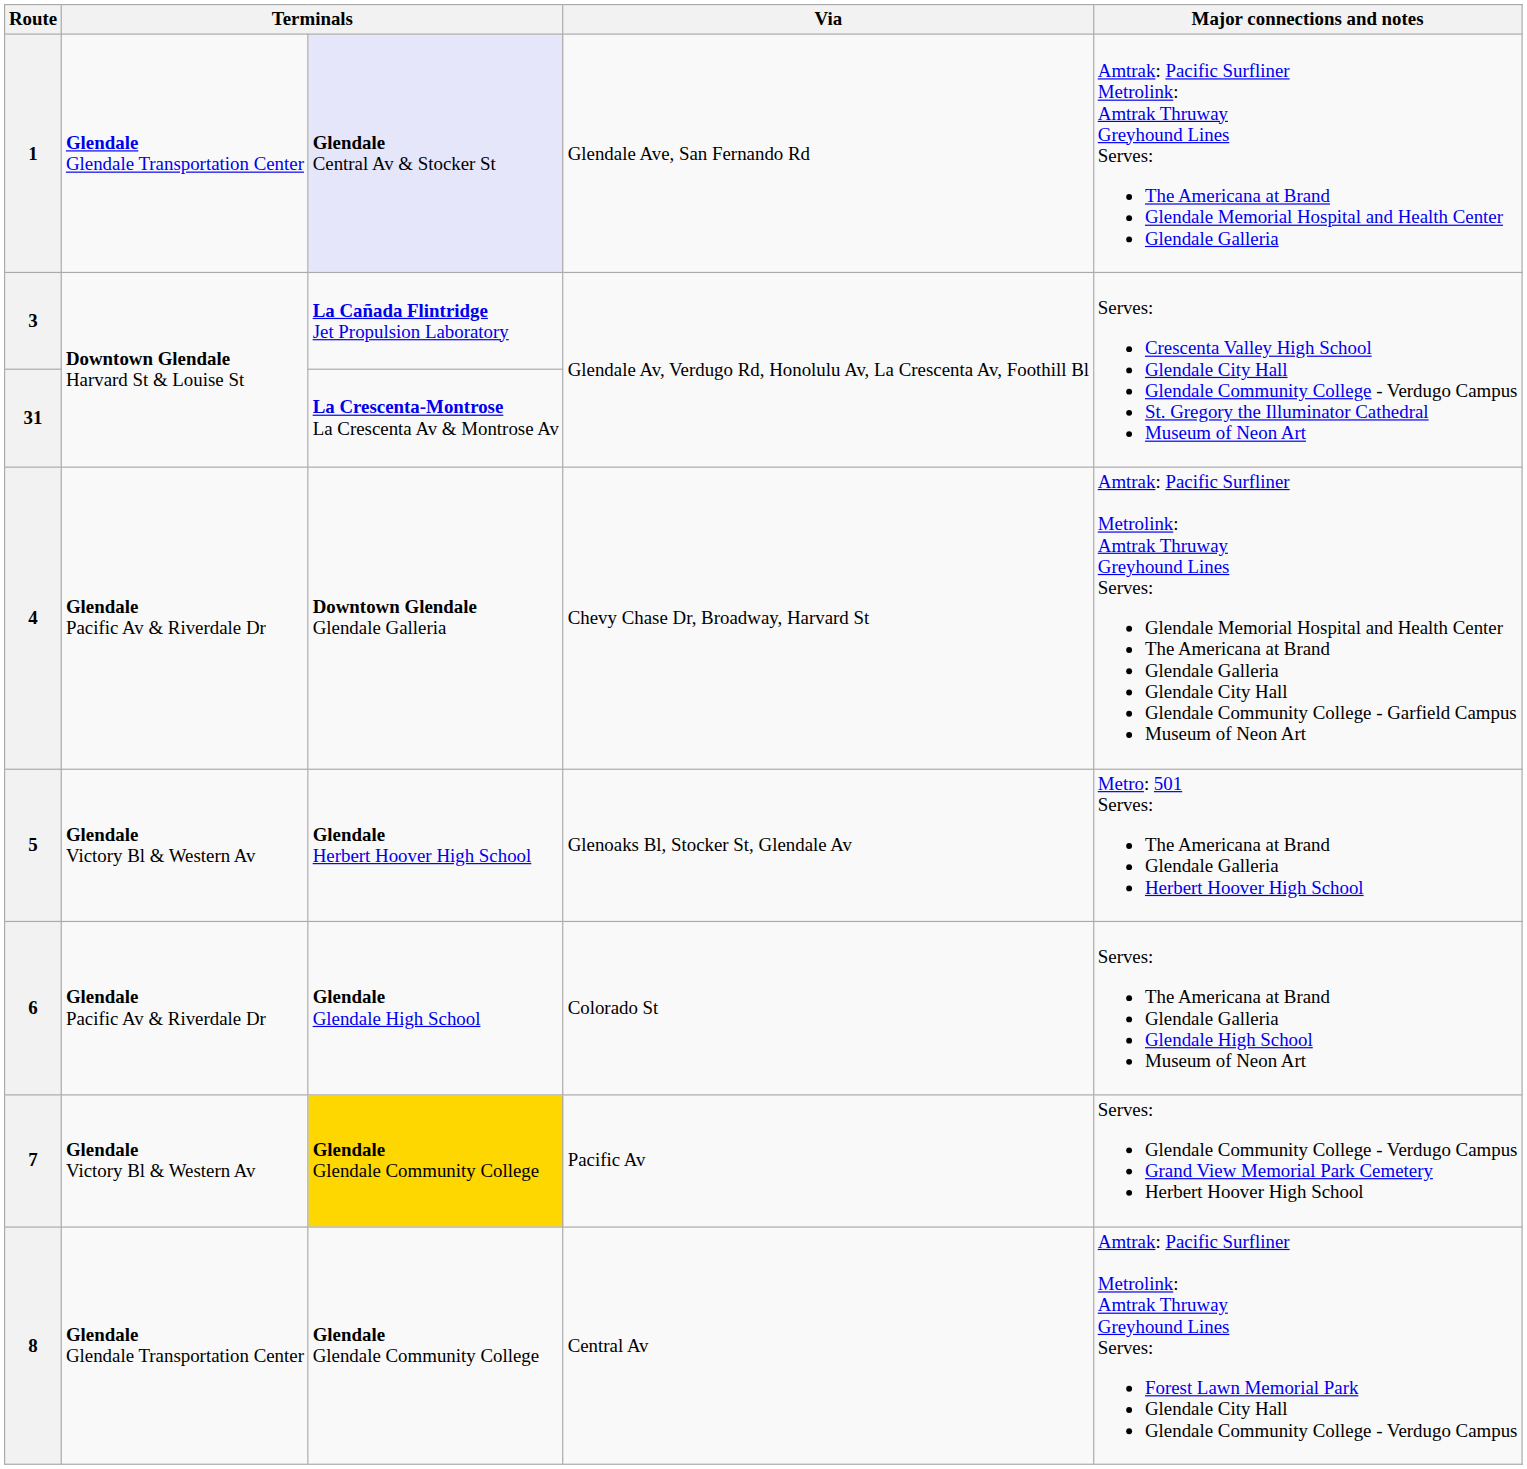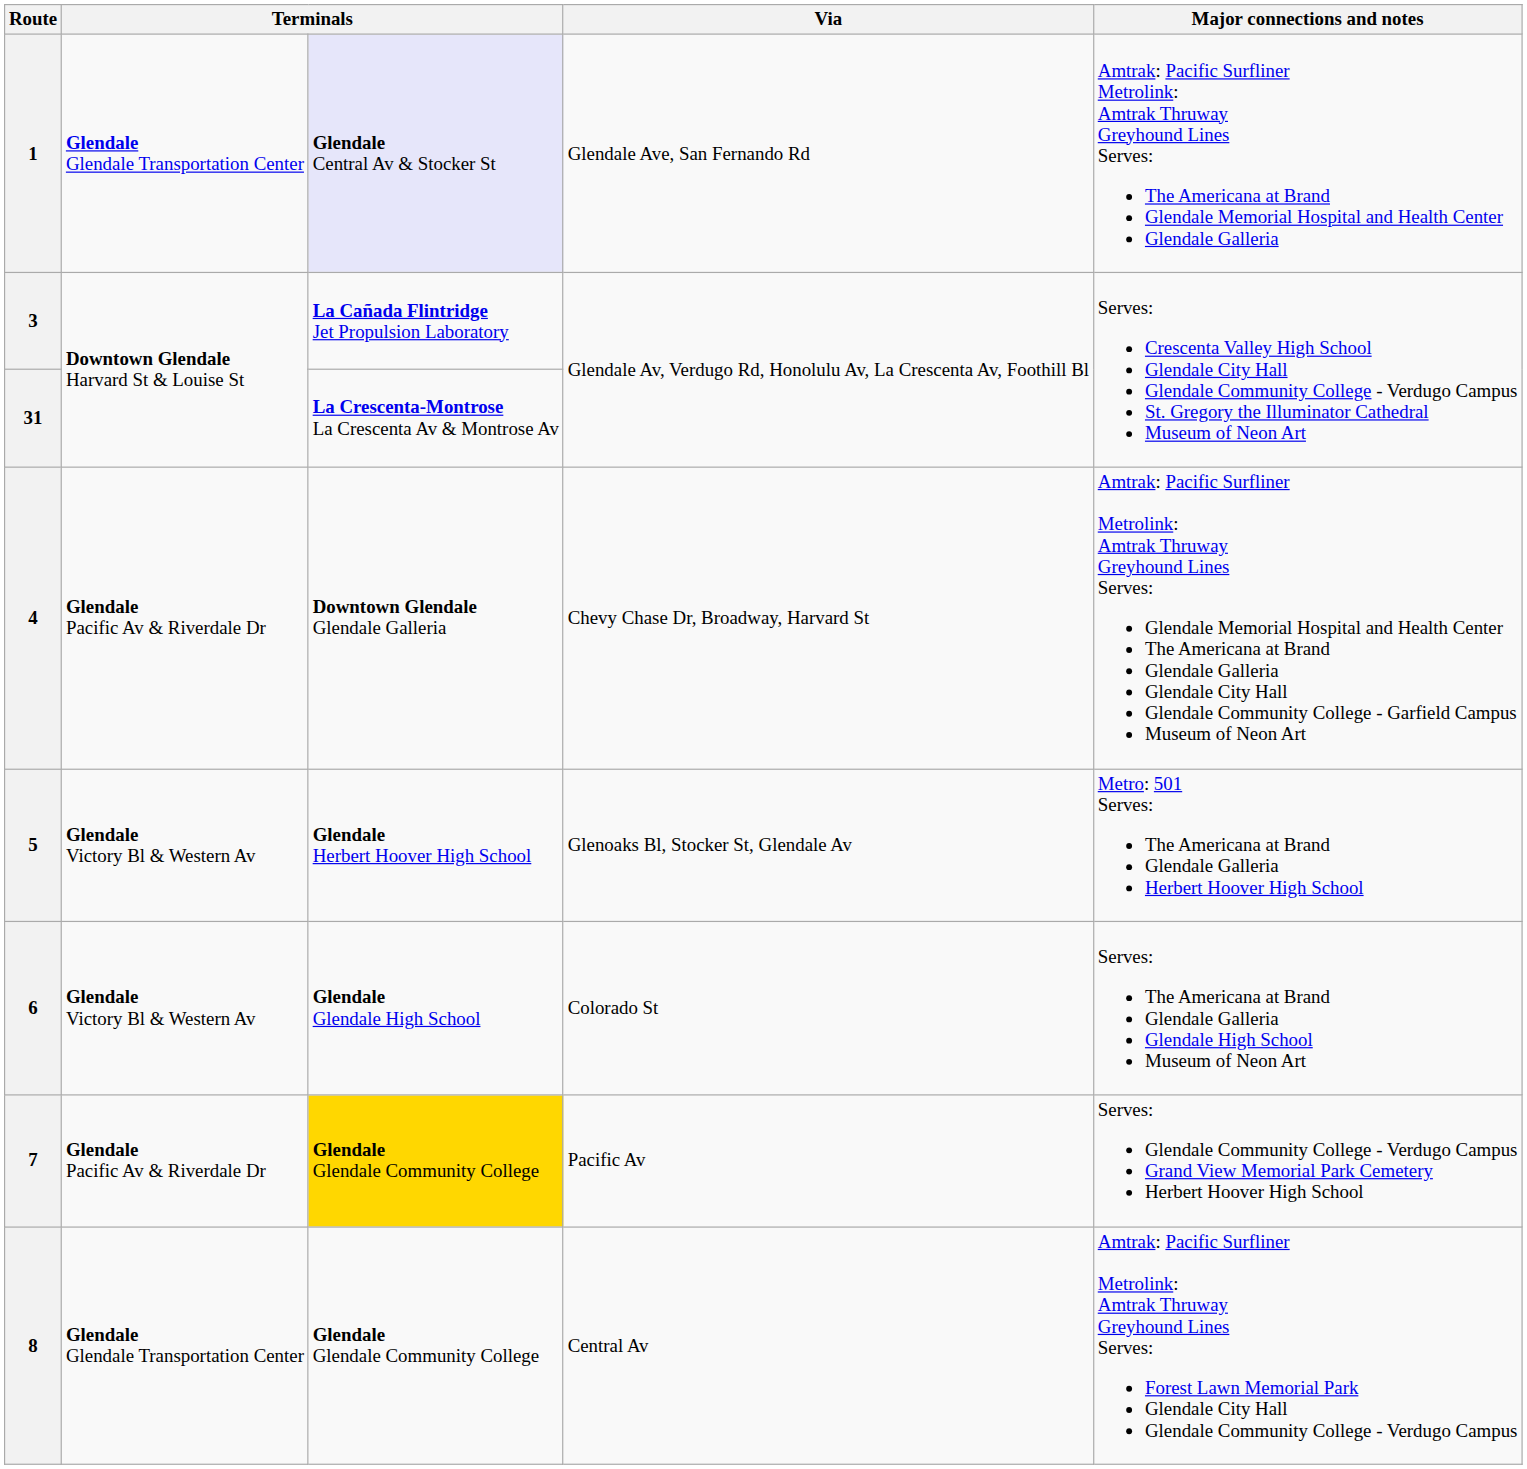(166, 1008) Glendale Pacific Av & Riverdale Dr -> (161, 1008) Glendale Victory Bl & Western Av
(161, 1160) Glendale Victory Bl & Western Av -> (166, 1160) Glendale Pacific Av & Riverdale Dr
